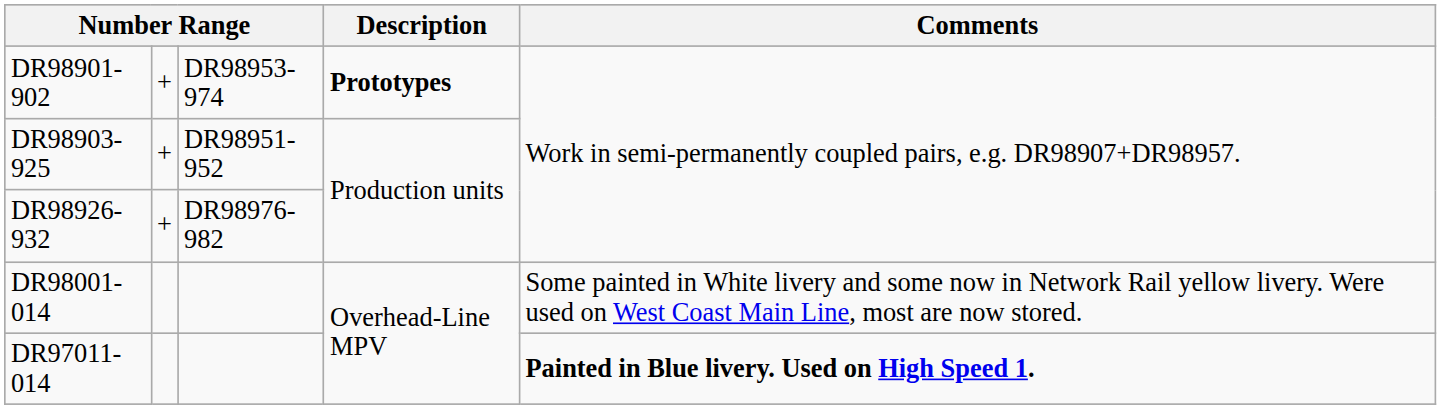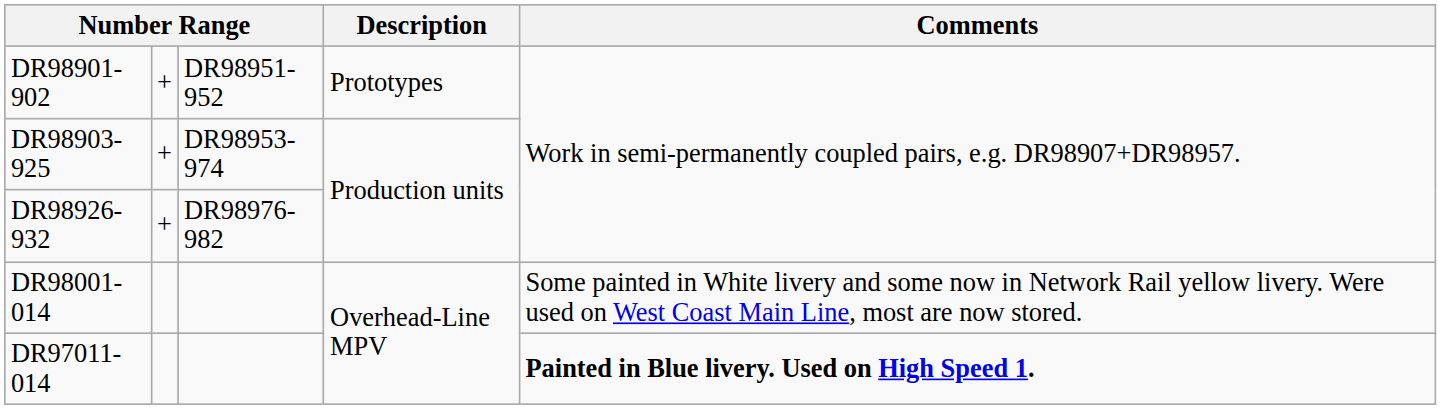(240, 82) DR98953-974 -> (240, 82) DR98951-952
(391, 82) bold -> (387, 82) normal
(240, 153) DR98951-952 -> (240, 153) DR98953-974
